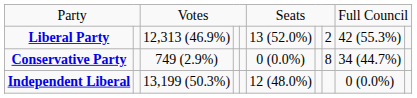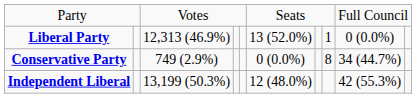(328, 37) 2 -> (328, 37) 1
(370, 37) 42 (55.3%) -> (370, 37) 0 (0.0%)
(370, 81) 0 (0.0%) -> (370, 81) 42 (55.3%)
